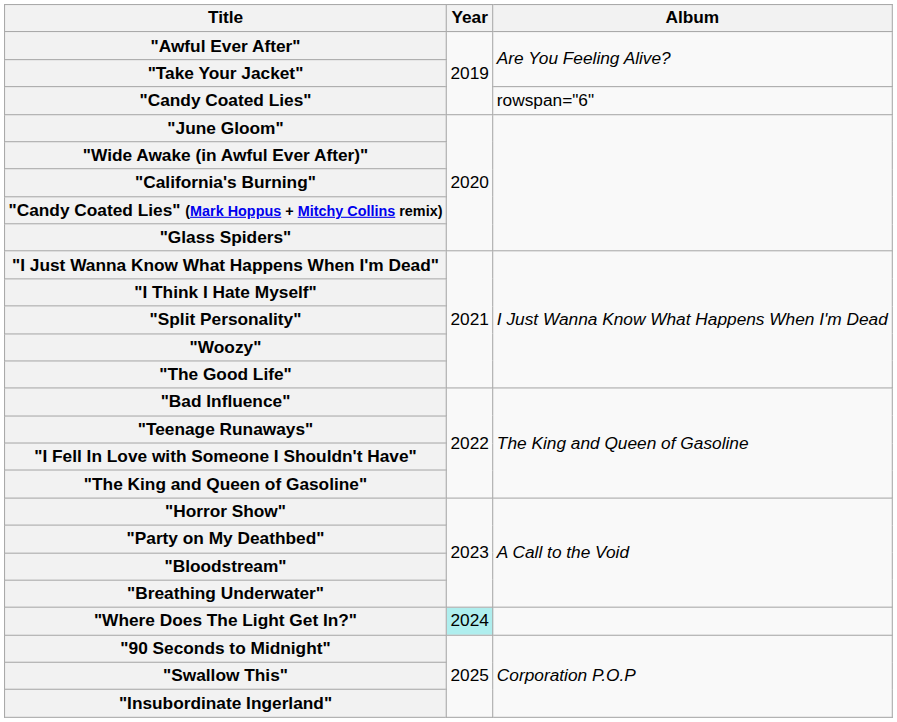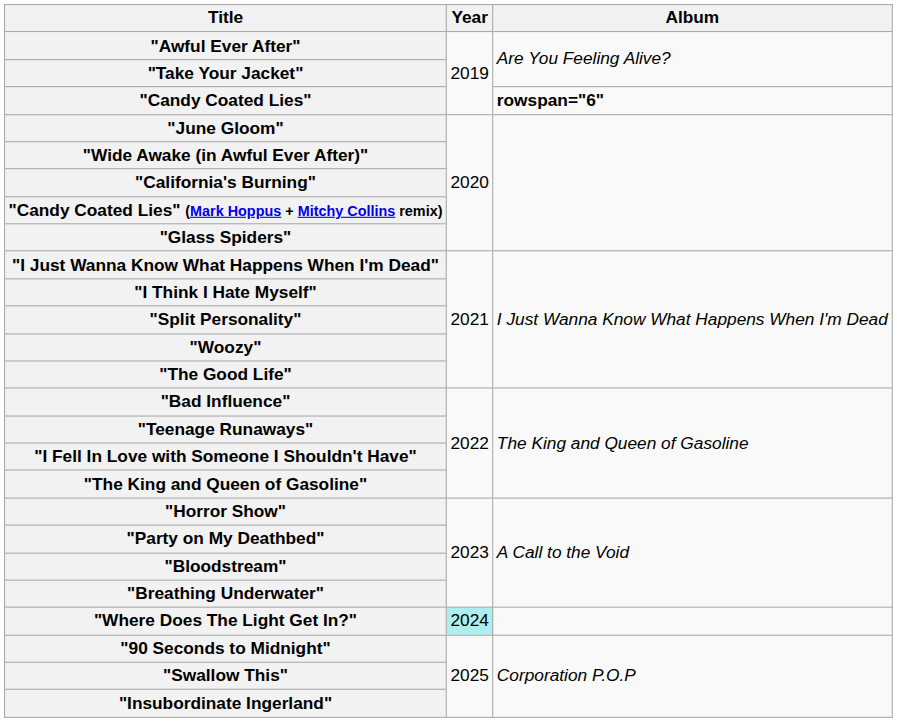(545, 100) normal -> (550, 100) bold
